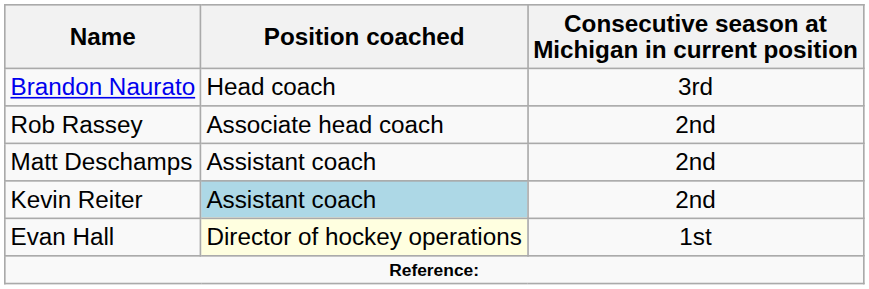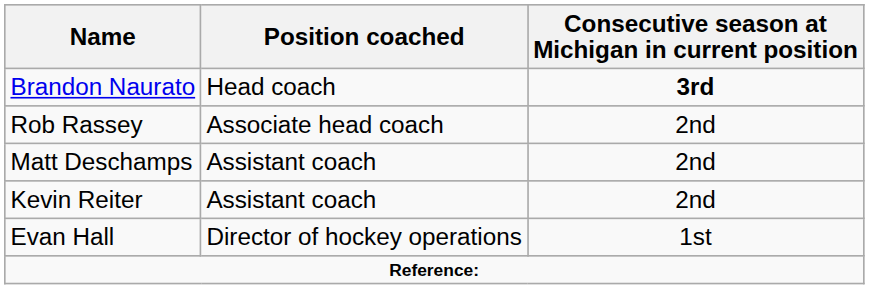(695, 87) normal -> (695, 87) bold
(291, 199) lightblue background -> (291, 199) no background
(364, 236) lightyellow background -> (364, 236) no background
